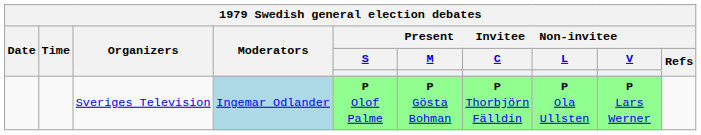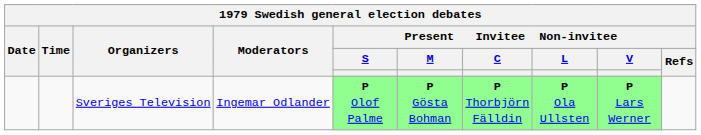(273, 102) lightblue background -> (273, 102) no background
